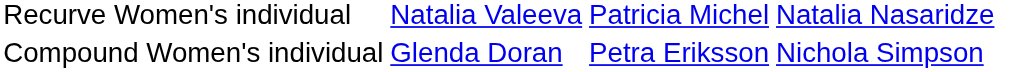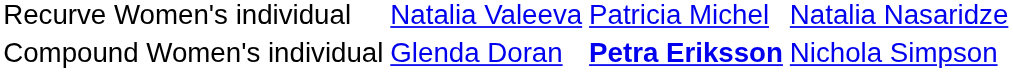(679, 53) normal -> (686, 53) bold
